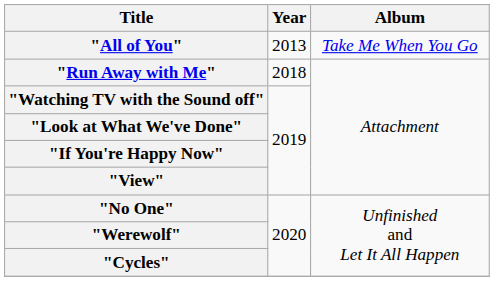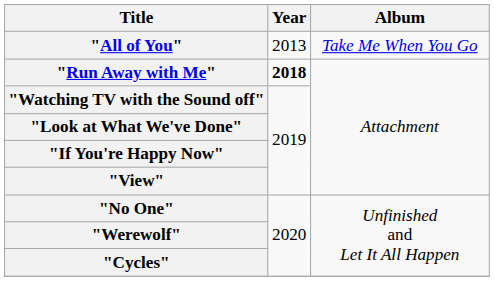(289, 72) normal -> (289, 72) bold
